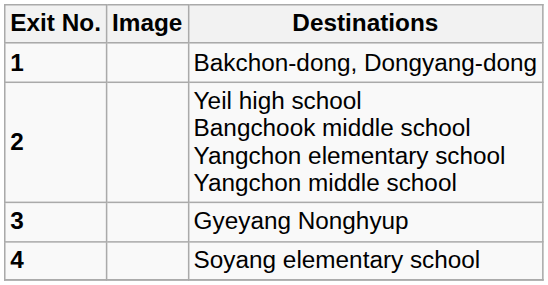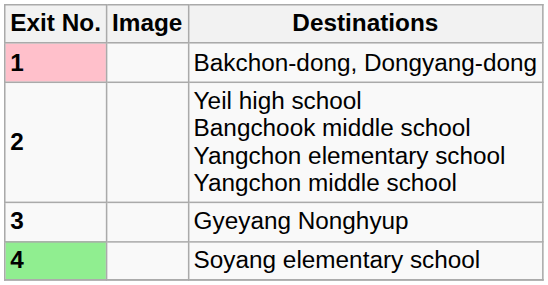(17, 62) no background -> (17, 62) pink background
(17, 260) no background -> (17, 260) lightgreen background
